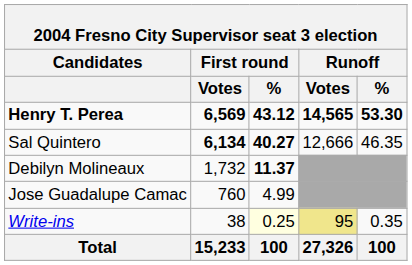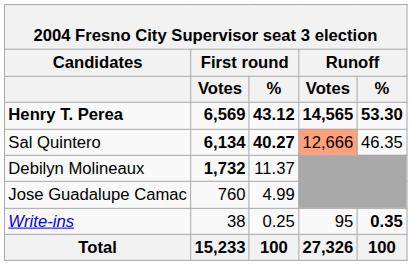(328, 141) no background -> (328, 141) lightsalmon background
(225, 168) normal -> (225, 168) bold
(274, 168) bold -> (275, 168) normal
(279, 221) lightyellow background -> (279, 221) no background
(344, 221) khaki background -> (344, 221) no background
(386, 221) normal -> (386, 221) bold
